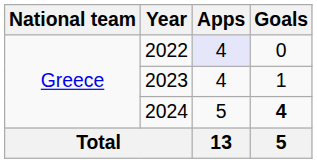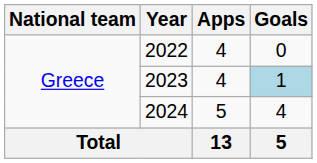(221, 50) lavender background -> (221, 50) no background
(281, 81) no background -> (281, 81) lightblue background
(281, 111) bold -> (281, 111) normal
